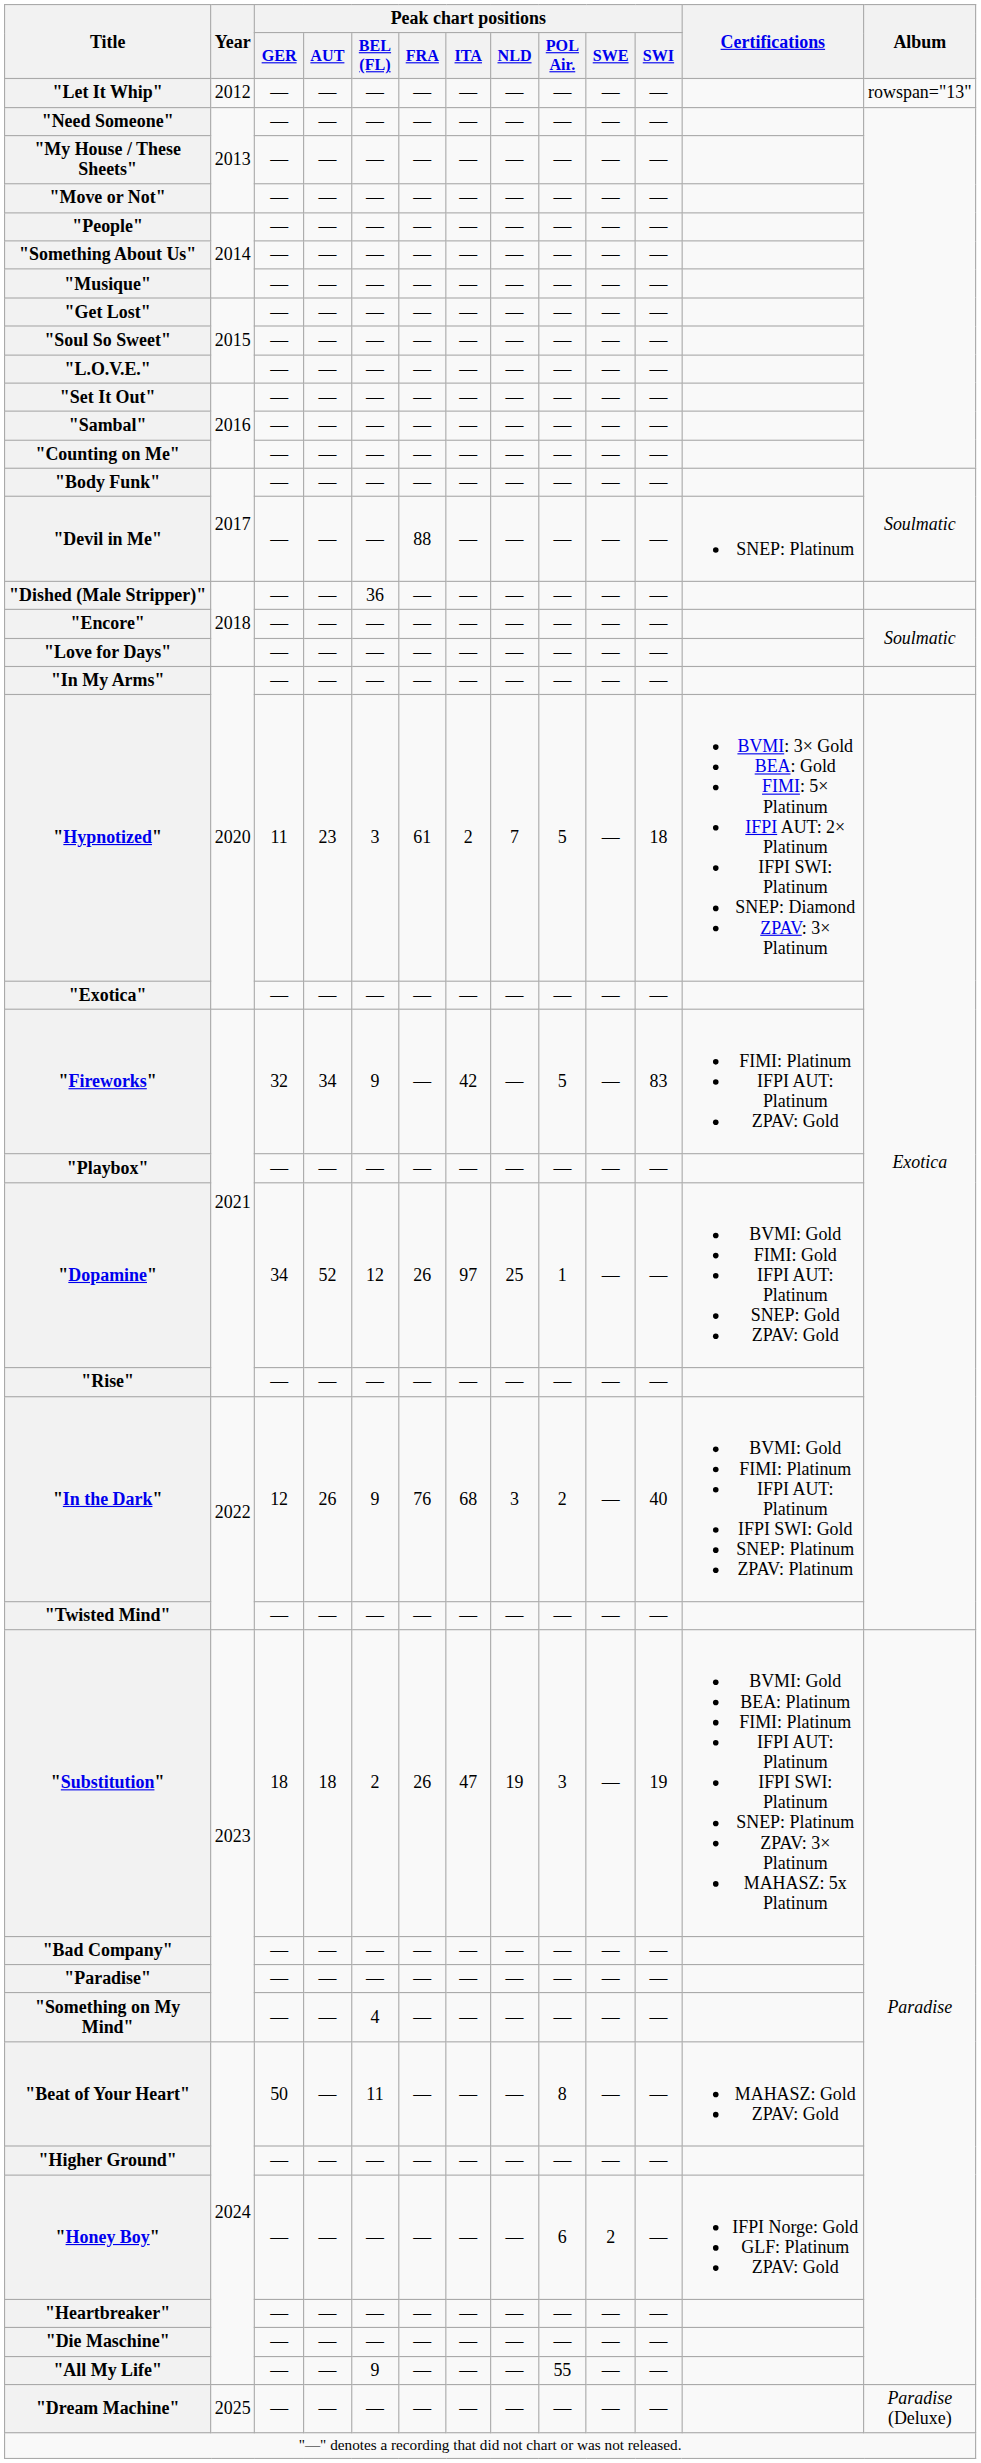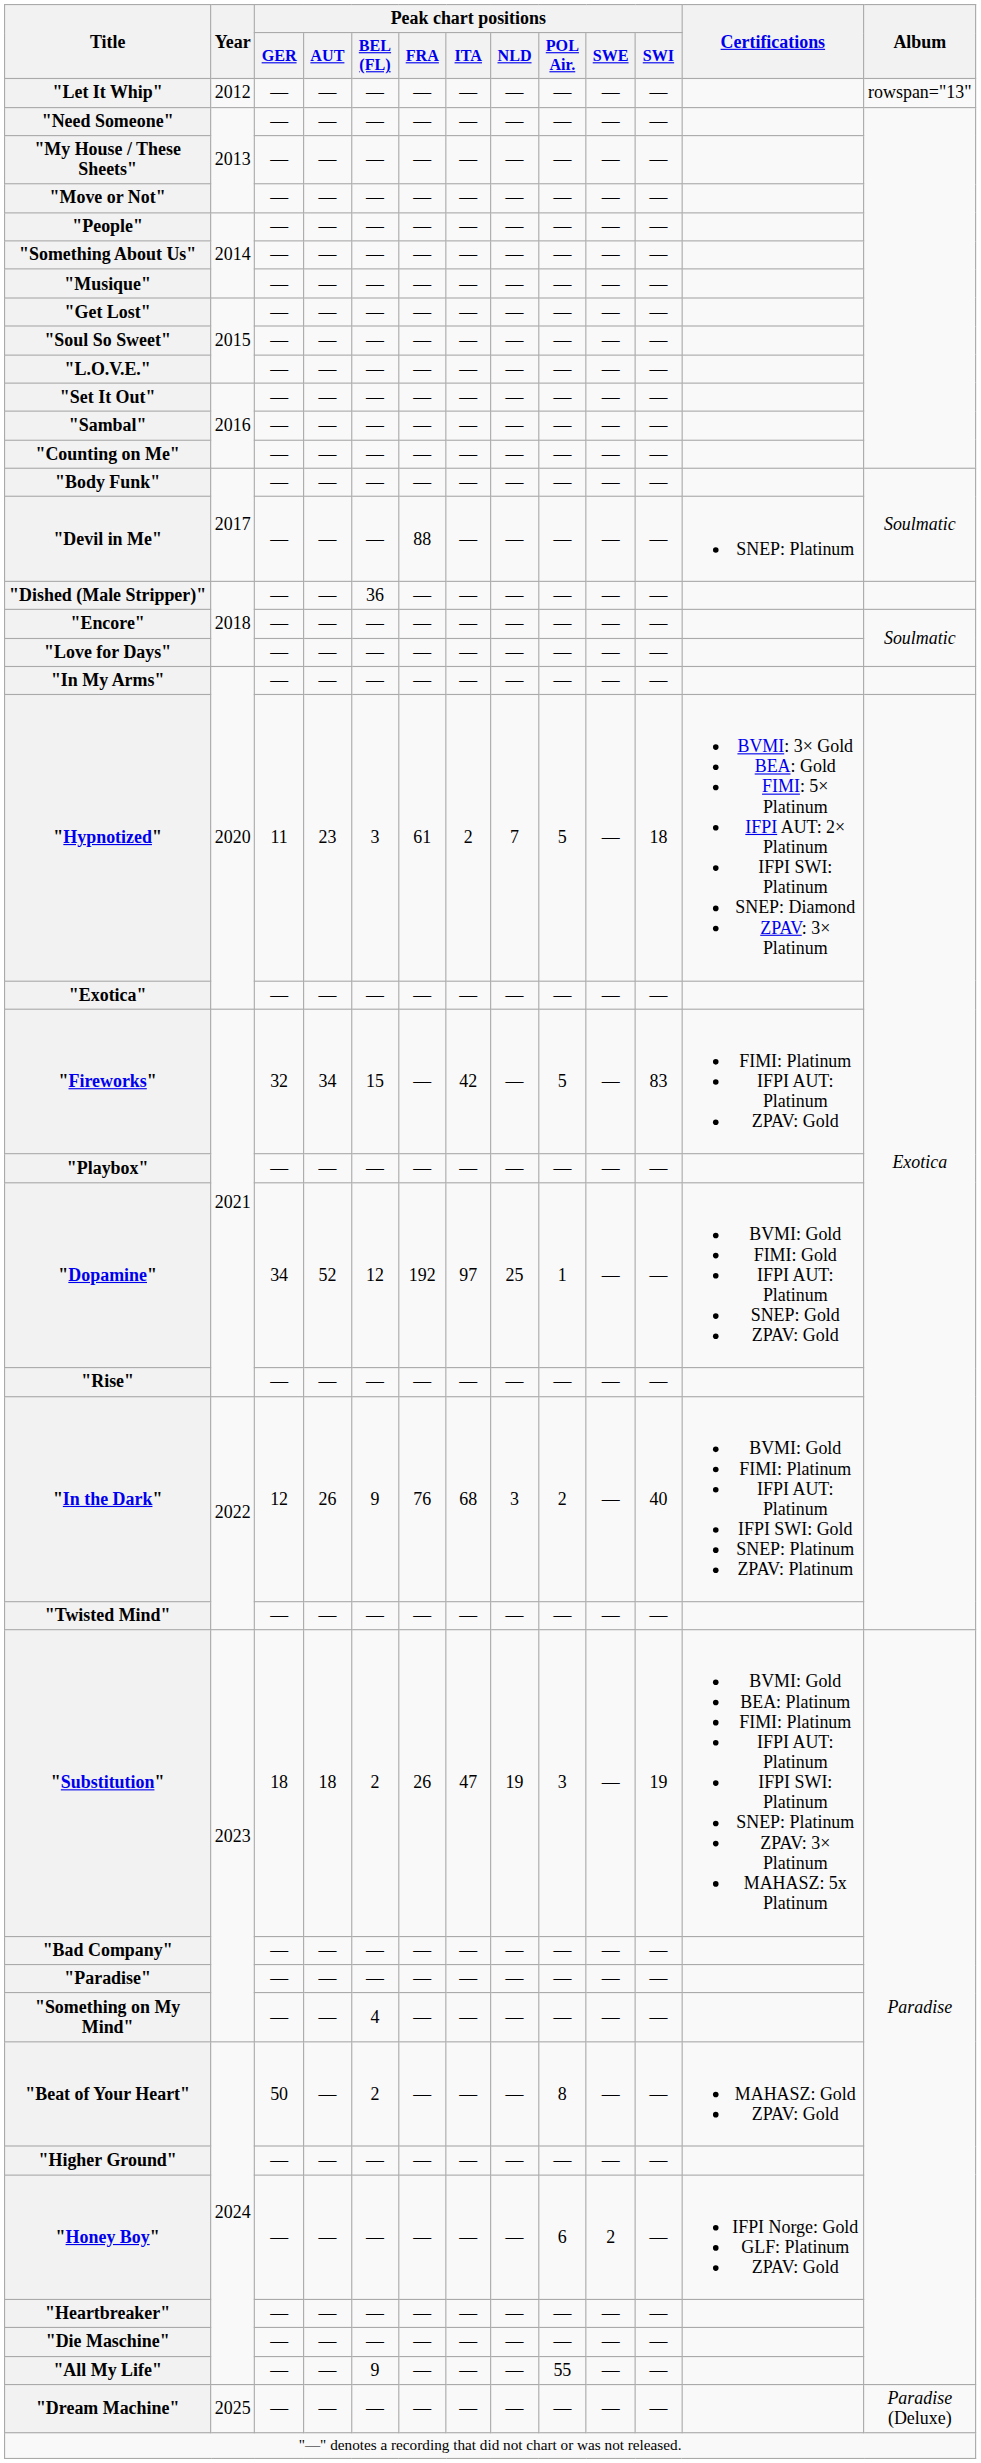(375, 1081) 9 -> (375, 1081) 15
(422, 1275) 26 -> (422, 1275) 192
(375, 2093) 11 -> (375, 2093) 2
